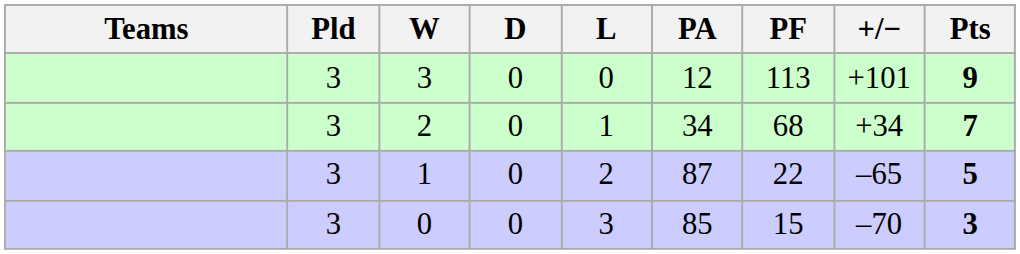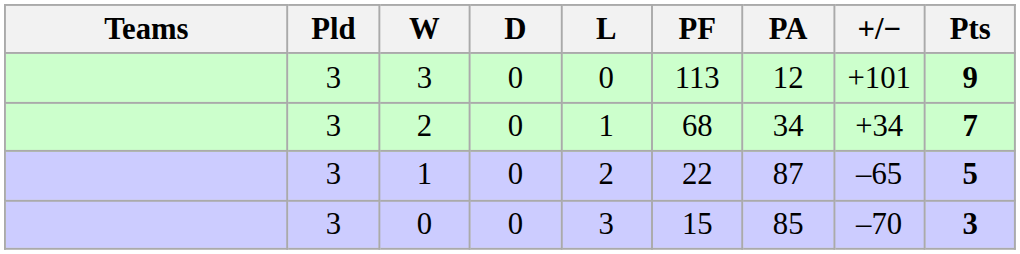columns swapped: (788, 28) <-> (697, 28)
